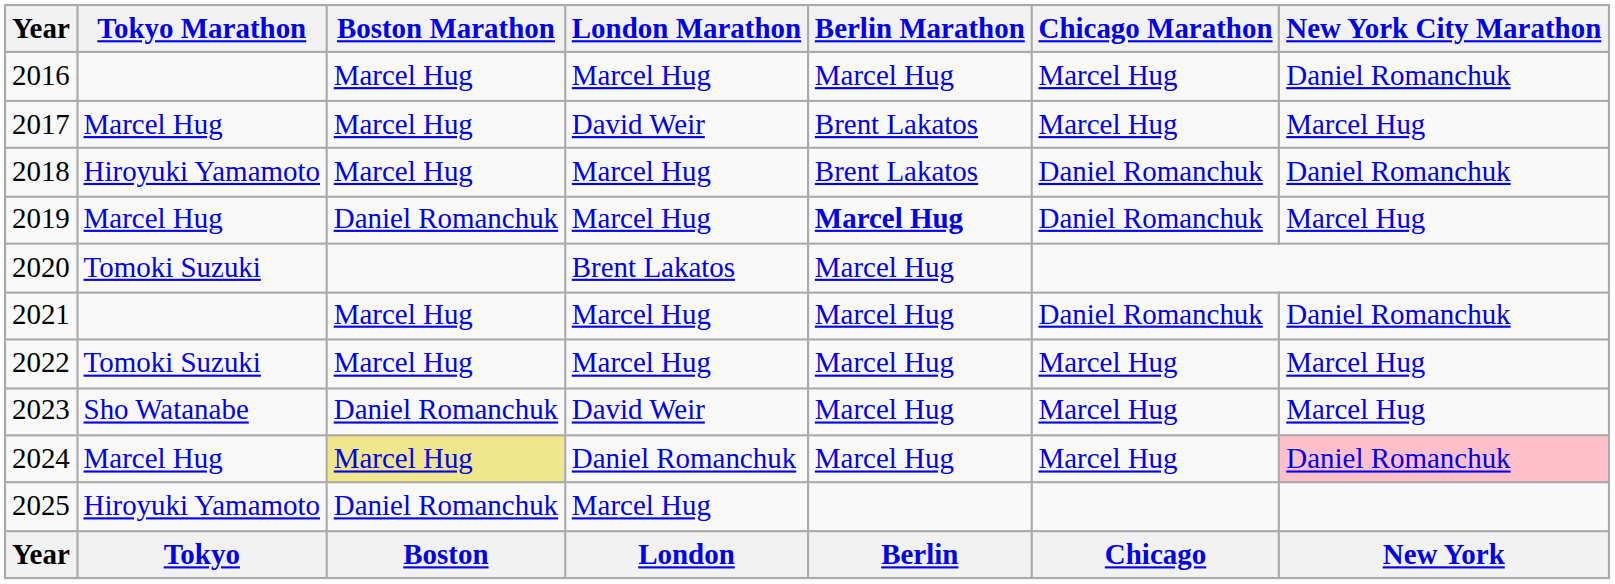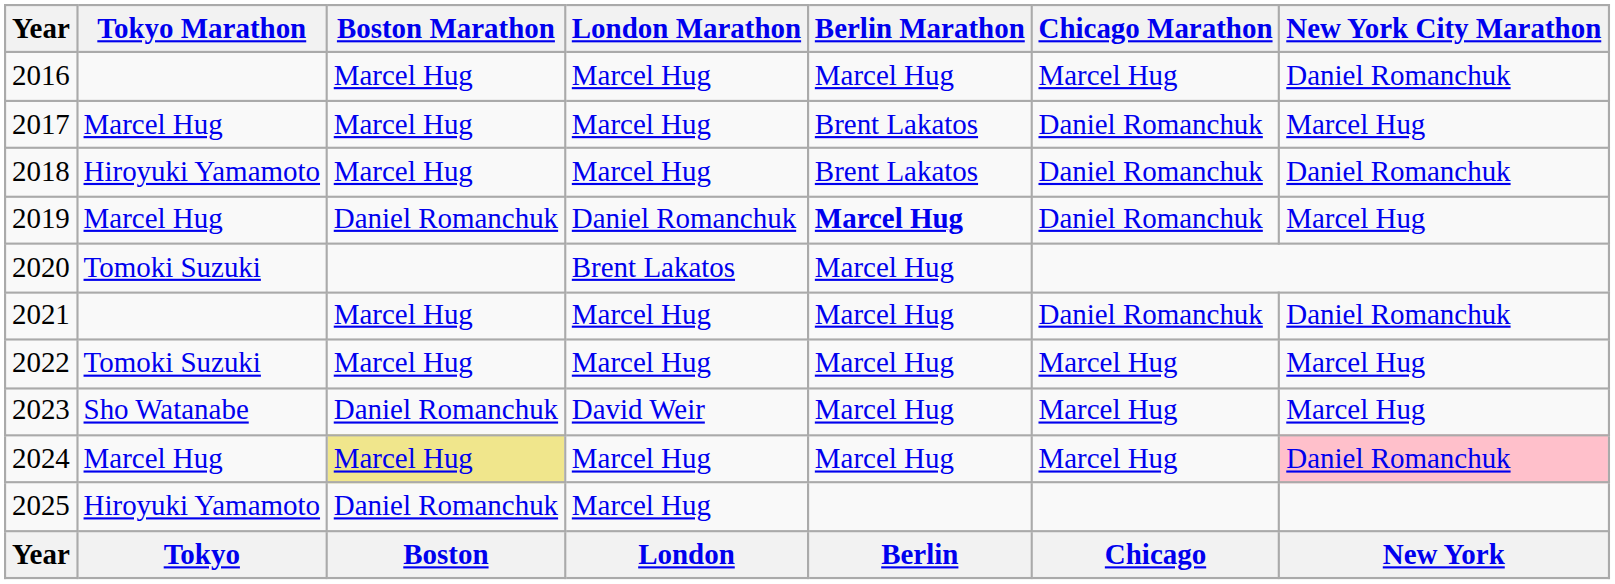(638, 123) David Weir -> (641, 123) Marcel Hug
(1108, 123) Marcel Hug -> (1151, 123) Daniel Romanchuk
(641, 219) Marcel Hug -> (684, 219) Daniel Romanchuk
(684, 458) Daniel Romanchuk -> (641, 458) Marcel Hug
